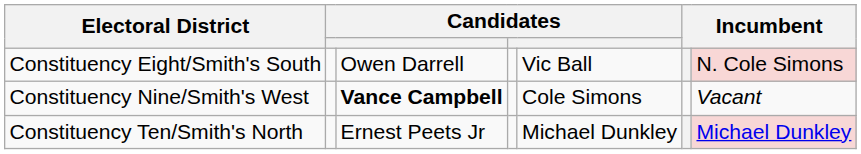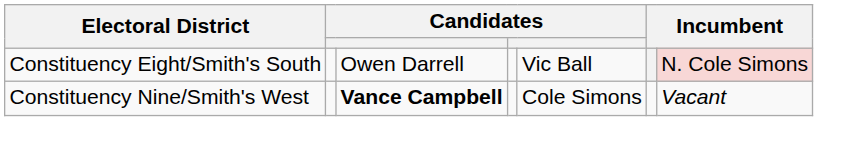- row: (156, 131)
